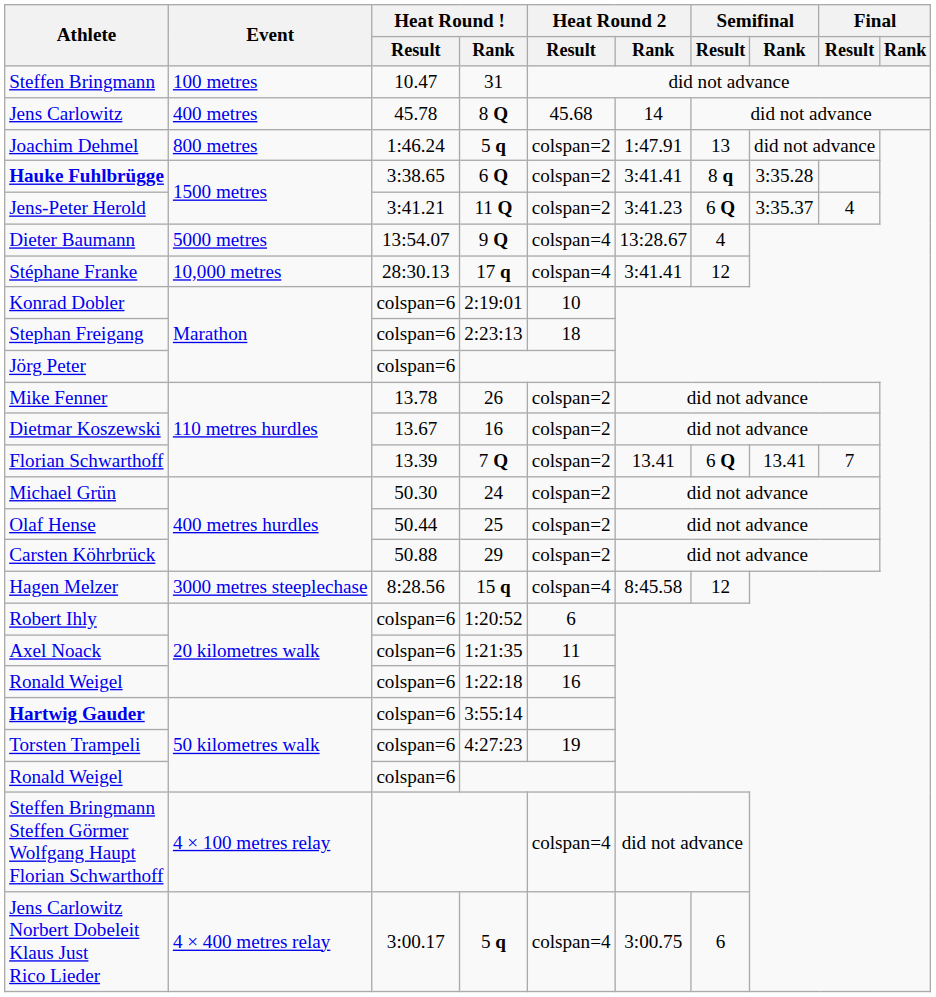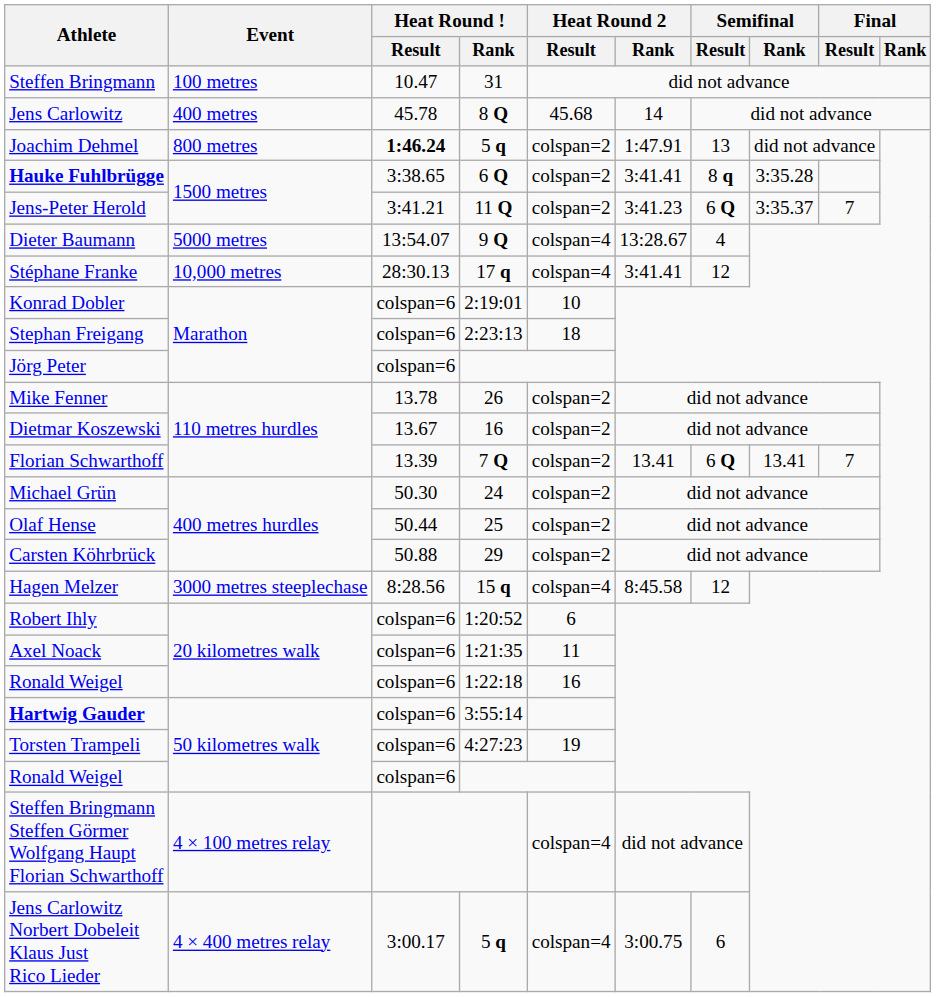(416, 145) normal -> (416, 145) bold
(849, 208) 4 -> (849, 208) 7
